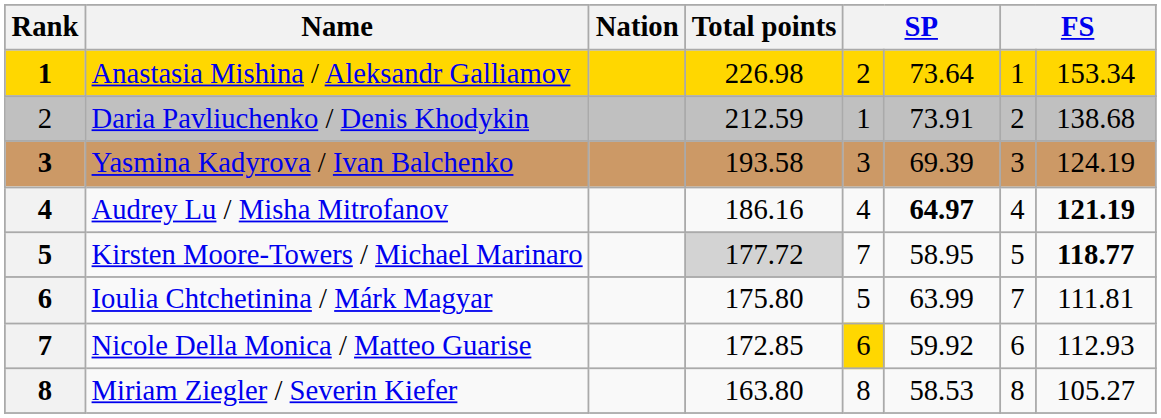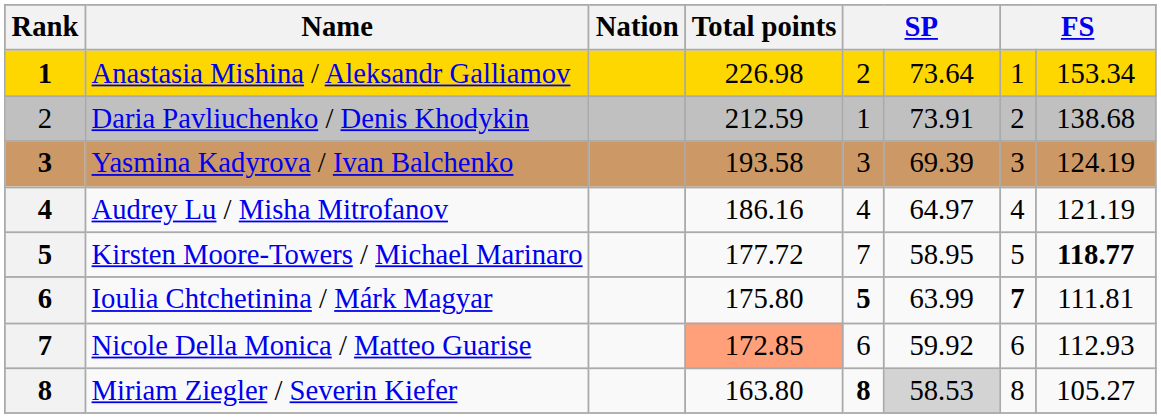(942, 208) bold -> (942, 208) normal
(1096, 208) bold -> (1096, 208) normal
(764, 254) lightgrey background -> (764, 254) no background
(863, 299) normal -> (863, 299) bold
(1017, 299) normal -> (1017, 299) bold
(764, 345) no background -> (764, 345) lightsalmon background
(863, 345) gold background -> (863, 345) no background
(863, 390) normal -> (863, 390) bold
(942, 390) no background -> (942, 390) lightgrey background
